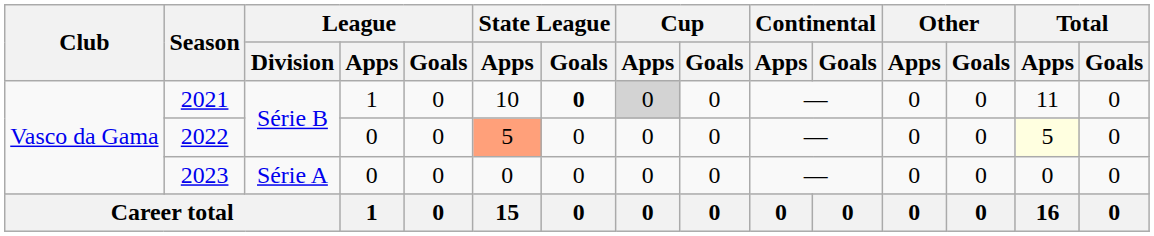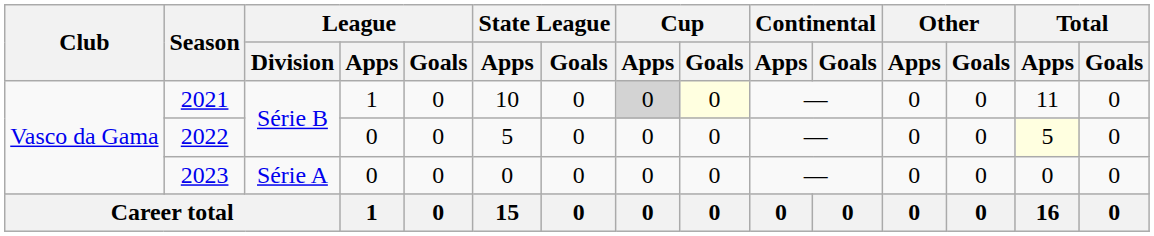(579, 99) bold -> (579, 99) normal
(714, 99) no background -> (714, 99) lightyellow background
(507, 136) lightsalmon background -> (507, 136) no background
